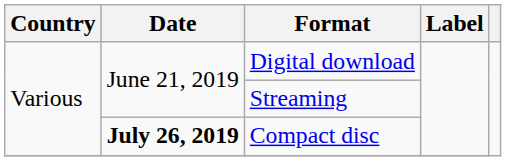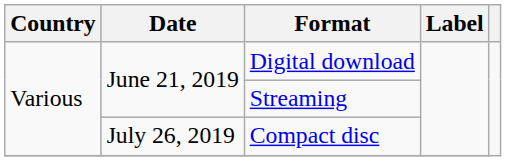(173, 135) bold -> (171, 135) normal
